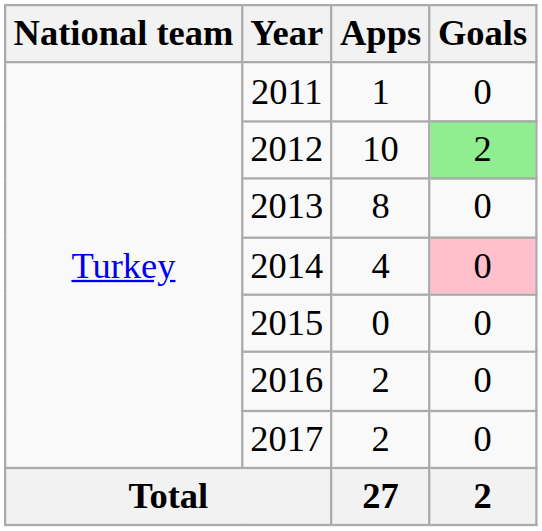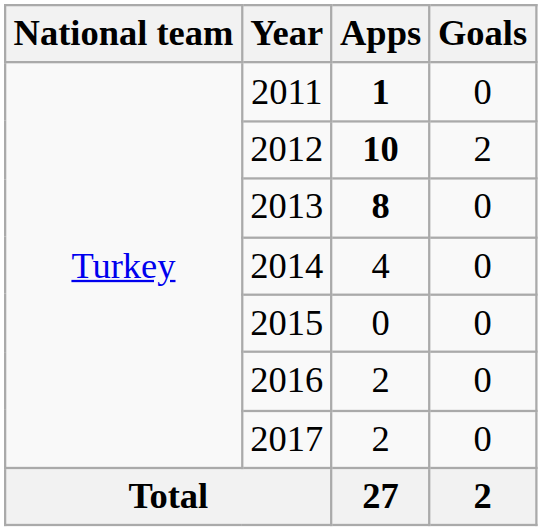(381, 91) normal -> (381, 91) bold
(381, 149) normal -> (381, 149) bold
(483, 149) lightgreen background -> (483, 149) no background
(381, 206) normal -> (381, 206) bold
(483, 264) pink background -> (483, 264) no background
